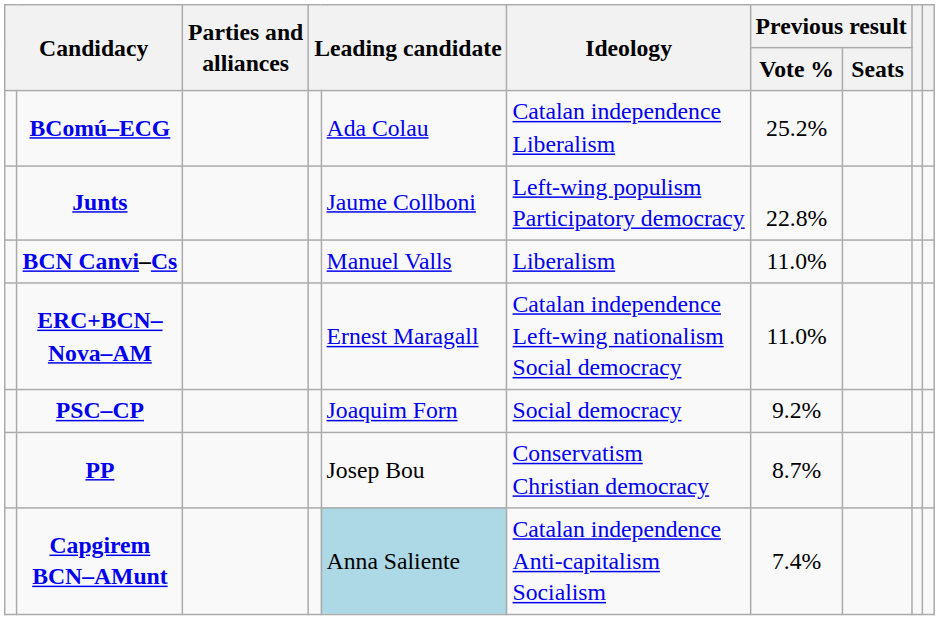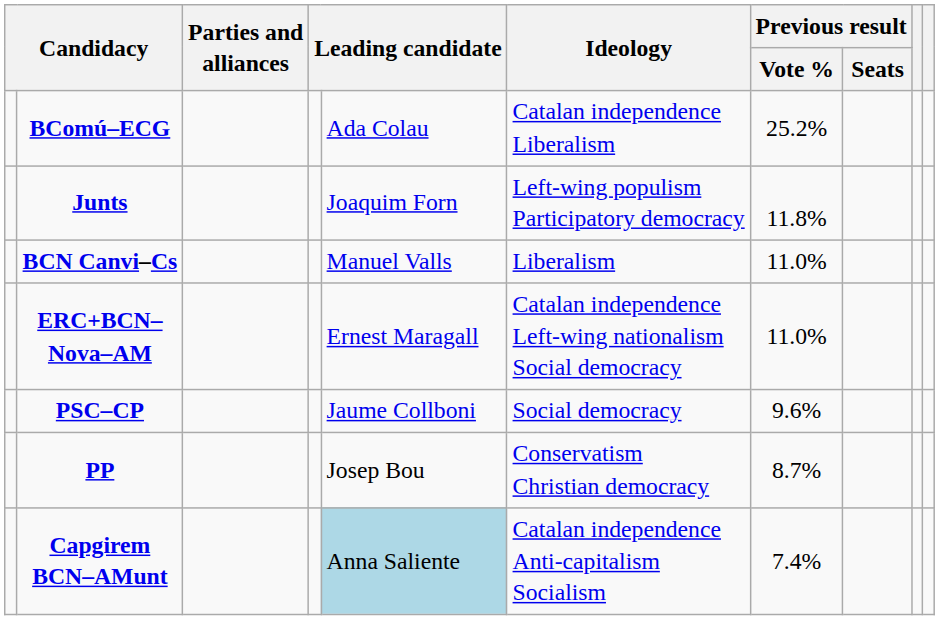(401, 202) Jaume Collboni -> (392, 202) Joaquim Forn
(797, 218) 22.8% -> (797, 218) 11.8%
(392, 411) Joaquim Forn -> (401, 411) Jaume Collboni
(797, 411) 9.2% -> (797, 411) 9.6%
